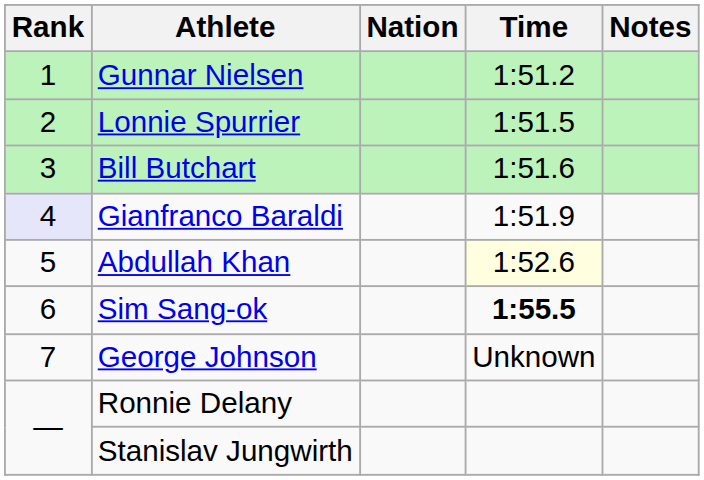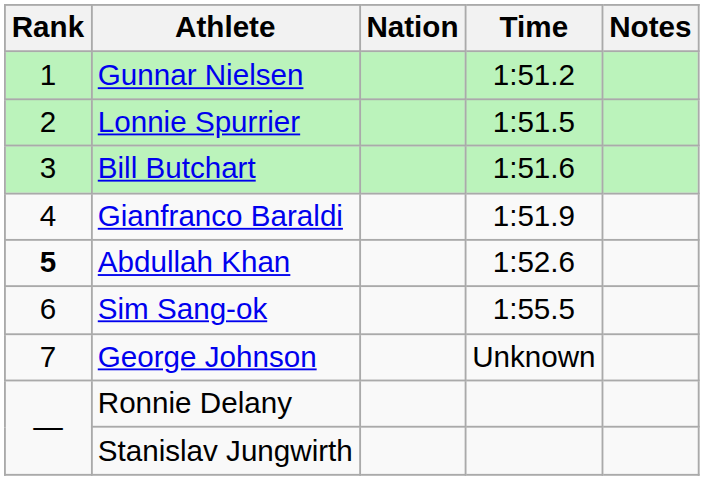(48, 215) lavender background -> (48, 215) no background
(48, 262) normal -> (48, 262) bold
(534, 262) lightyellow background -> (534, 262) no background
(534, 309) bold -> (534, 309) normal
